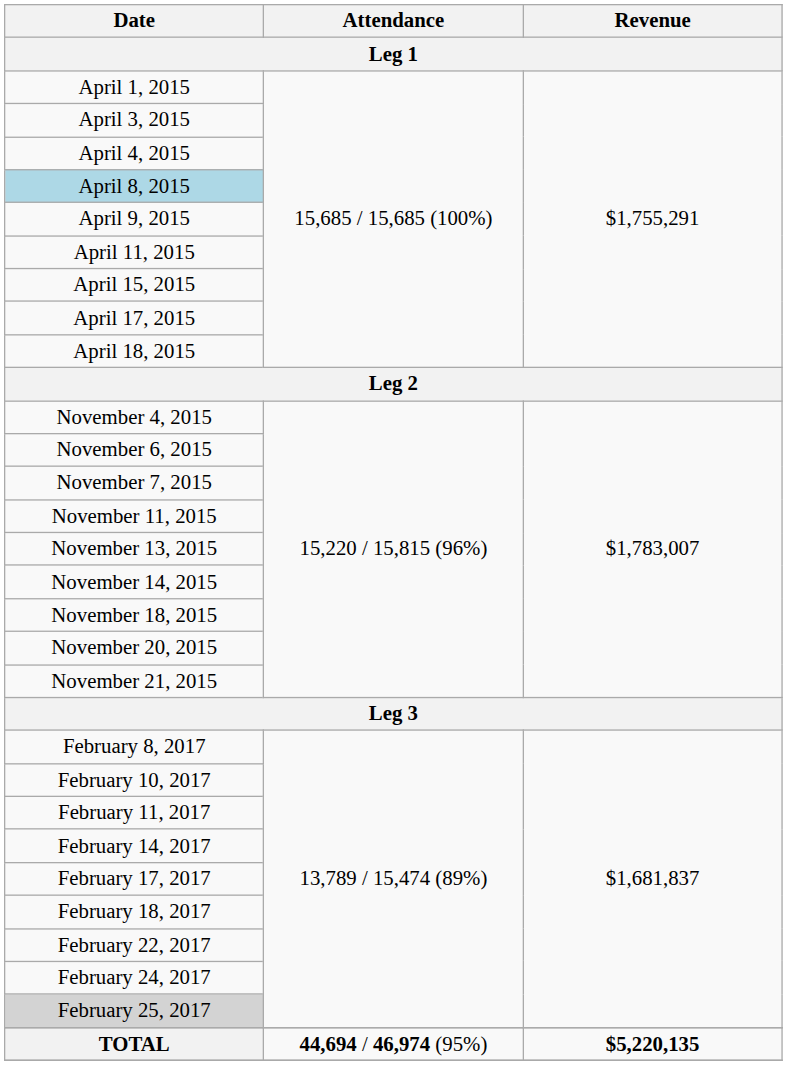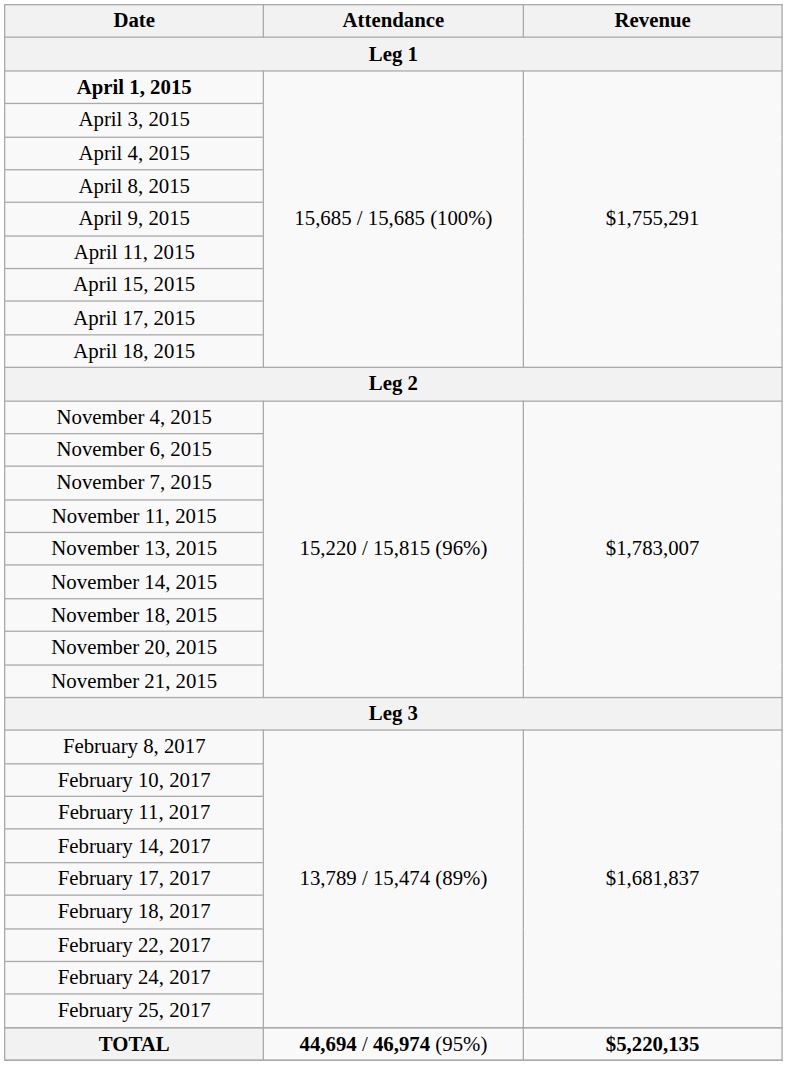(134, 86) normal -> (134, 86) bold
(134, 185) lightblue background -> (134, 185) no background
(134, 1010) lightgrey background -> (134, 1010) no background
